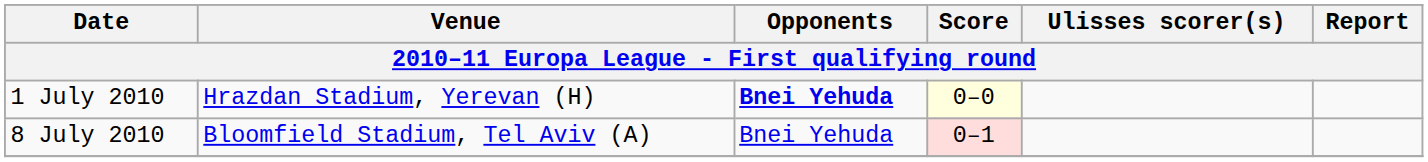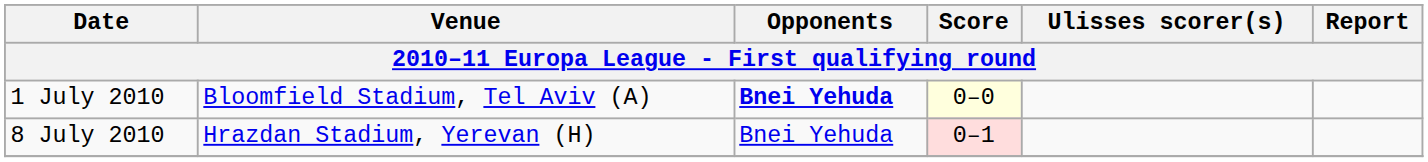(399, 99) Hrazdan Stadium, Yerevan (H) -> (427, 99) Bloomfield Stadium, Tel Aviv (A)
(427, 137) Bloomfield Stadium, Tel Aviv (A) -> (399, 137) Hrazdan Stadium, Yerevan (H)
